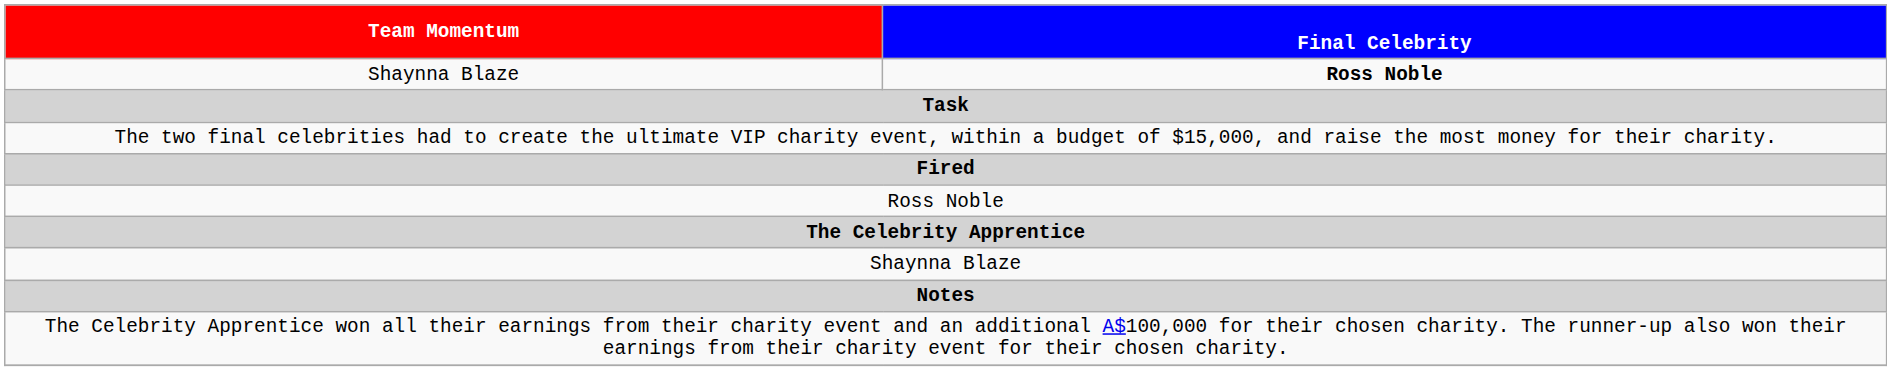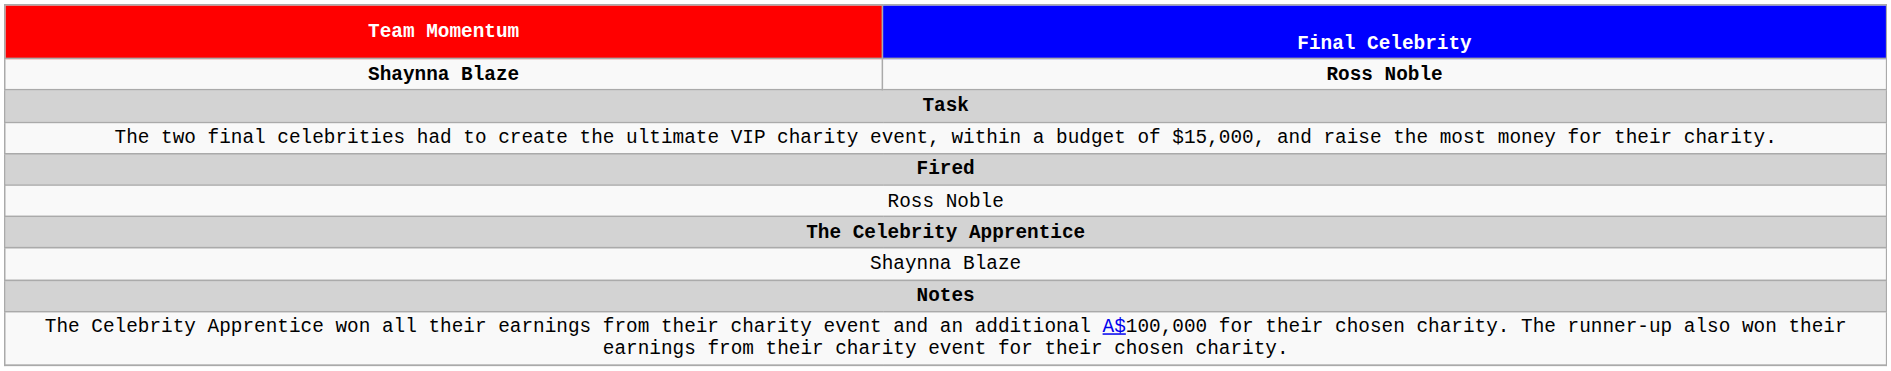(444, 74) normal -> (444, 74) bold
